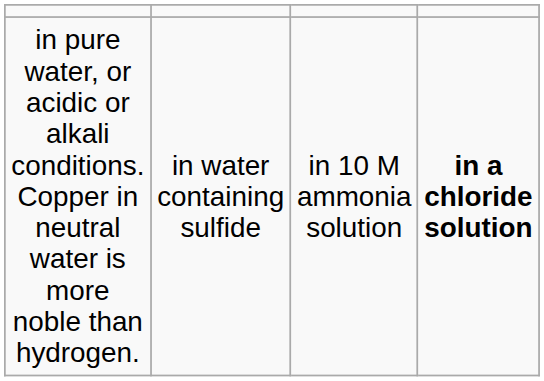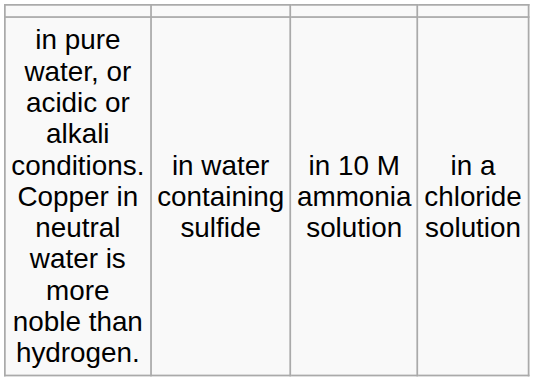(478, 196) bold -> (473, 196) normal
